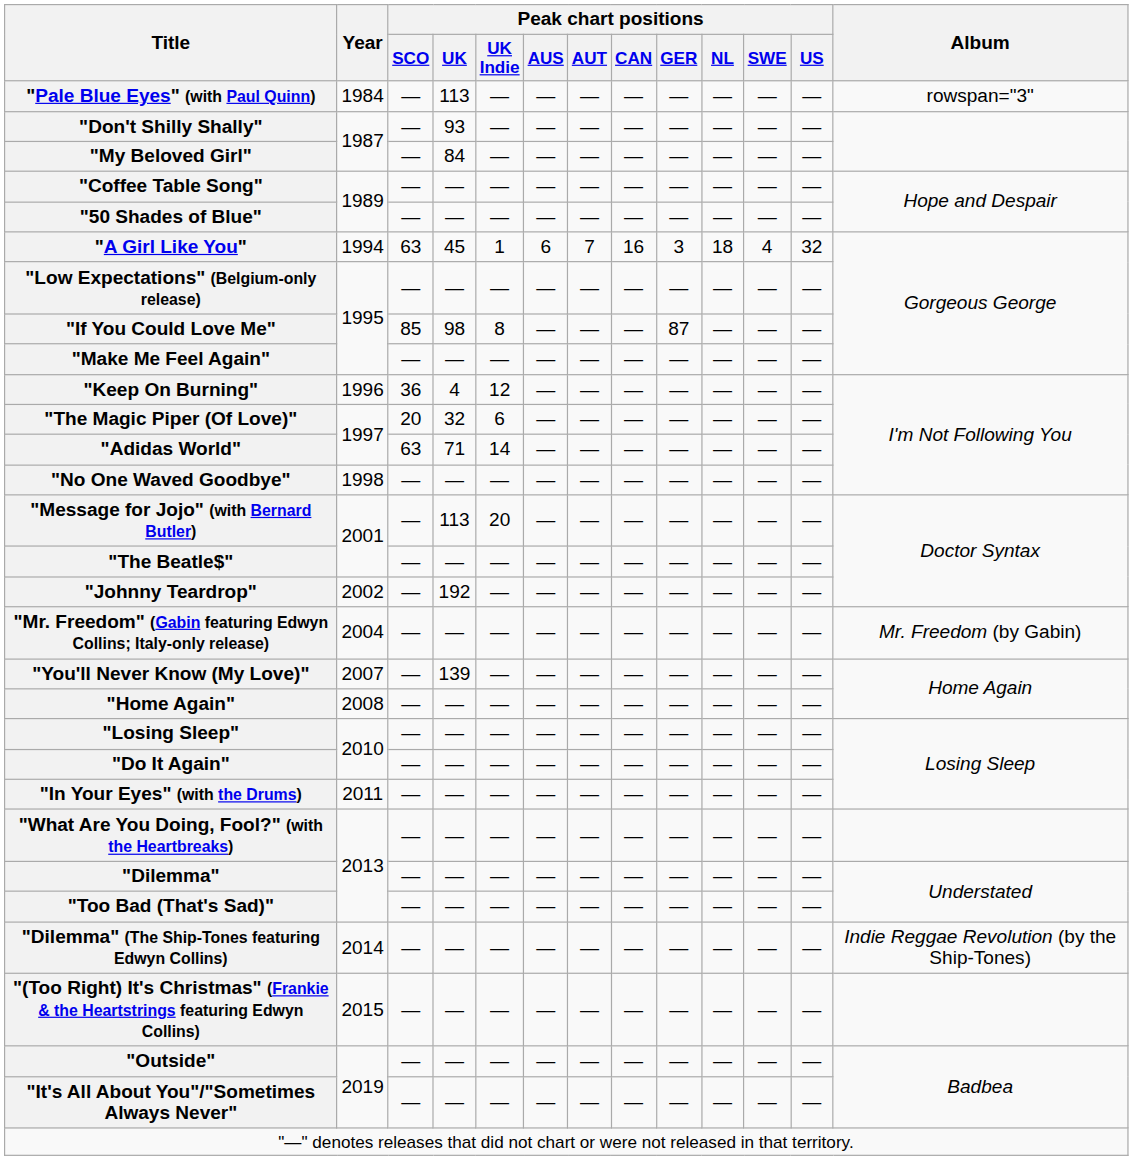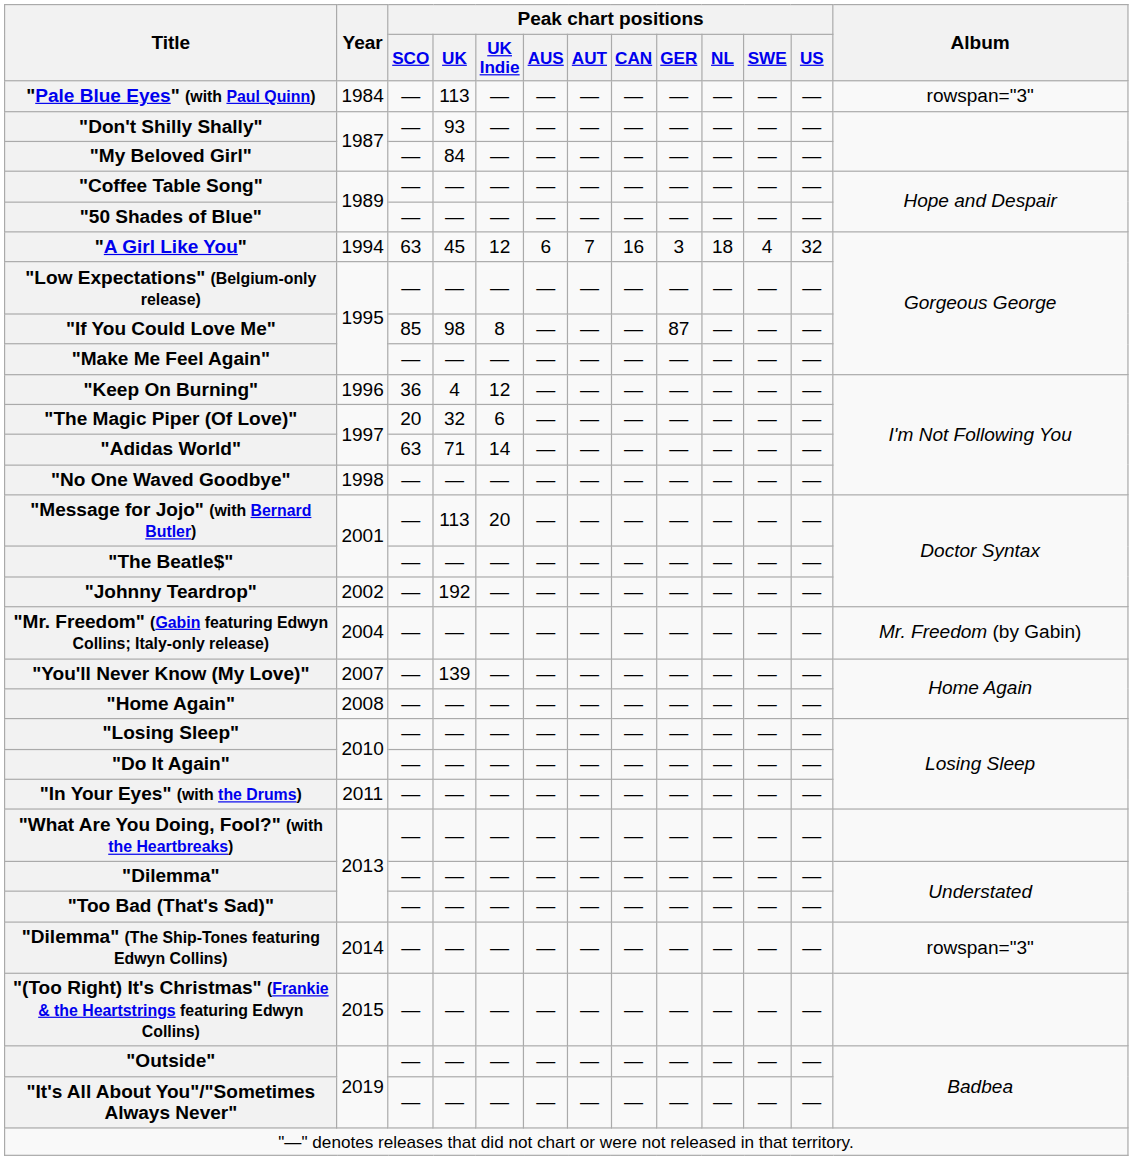(500, 246) 1 -> (500, 246) 12
(980, 947) Indie Reggae Revolution (by the Ship-Tones) -> (980, 947) rowspan="3"
